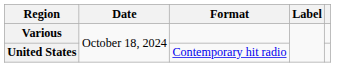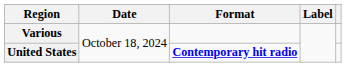(229, 52) normal -> (235, 52) bold
